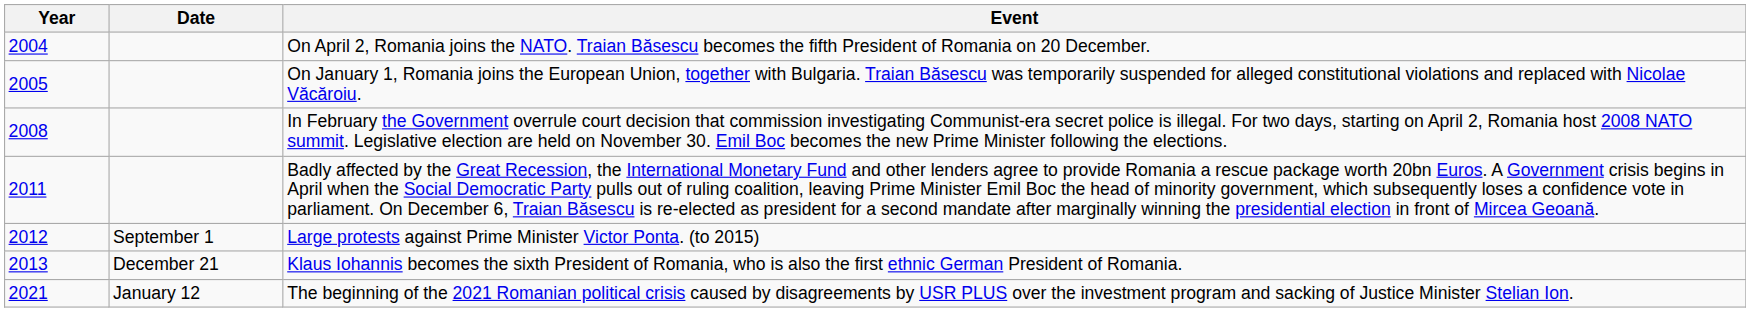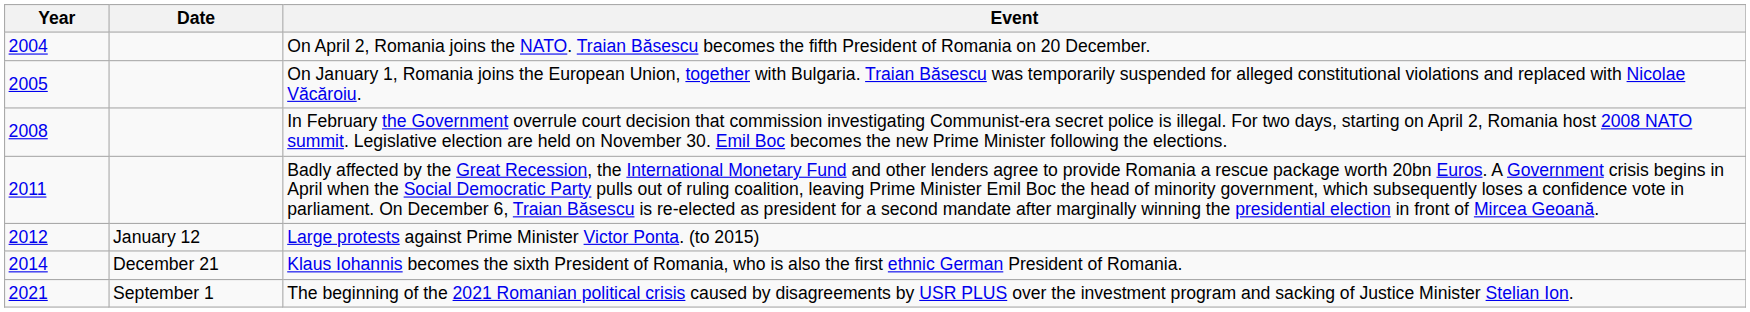(163, 237) September 1 -> (157, 237) January 12
(28, 265) 2013 -> (28, 265) 2014
(157, 293) January 12 -> (163, 293) September 1
